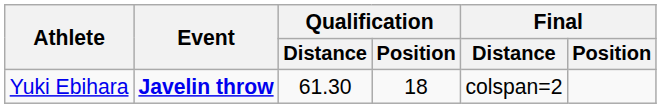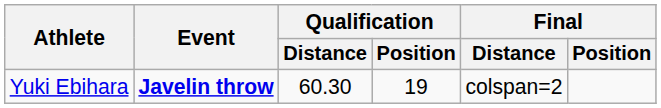(325, 87) 61.30 -> (325, 87) 60.30
(416, 87) 18 -> (416, 87) 19
